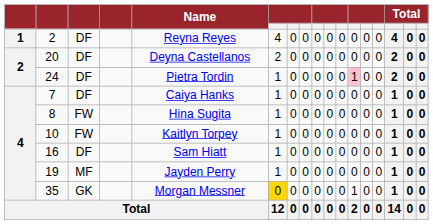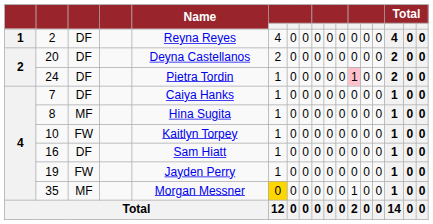(84, 114) FW -> (84, 114) MF
(84, 171) MF -> (84, 171) FW
(84, 190) GK -> (84, 190) MF
